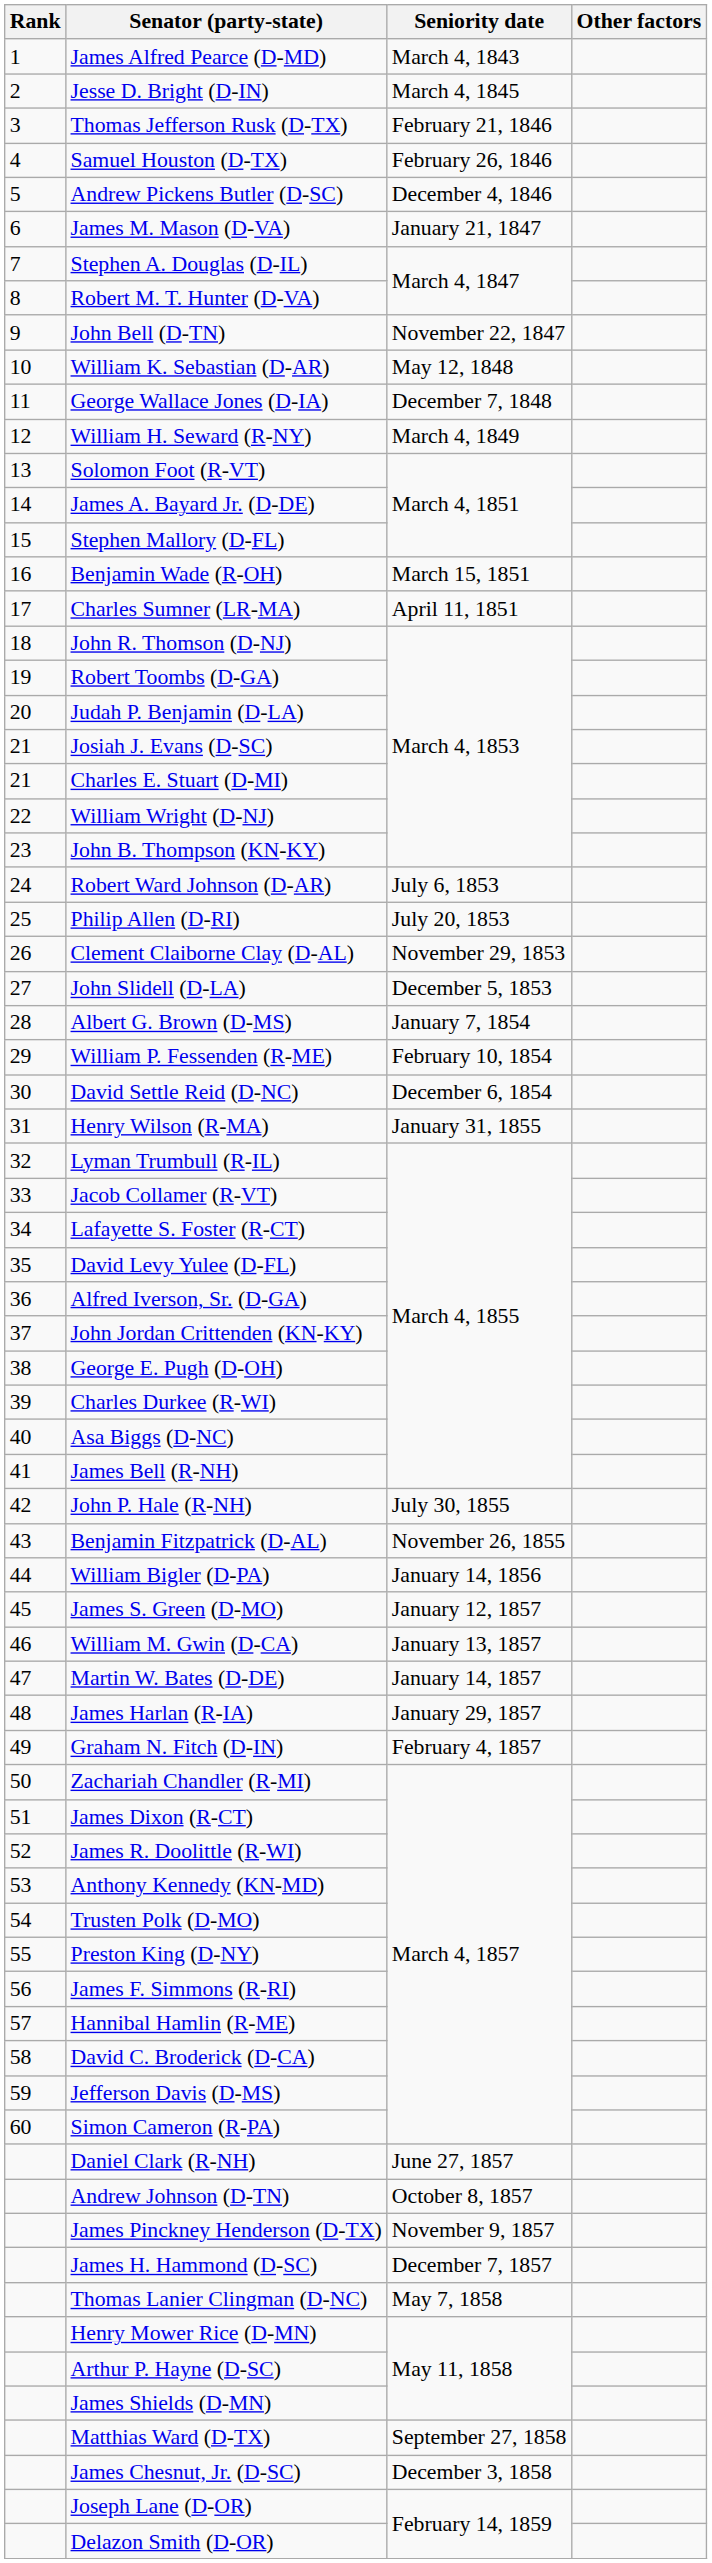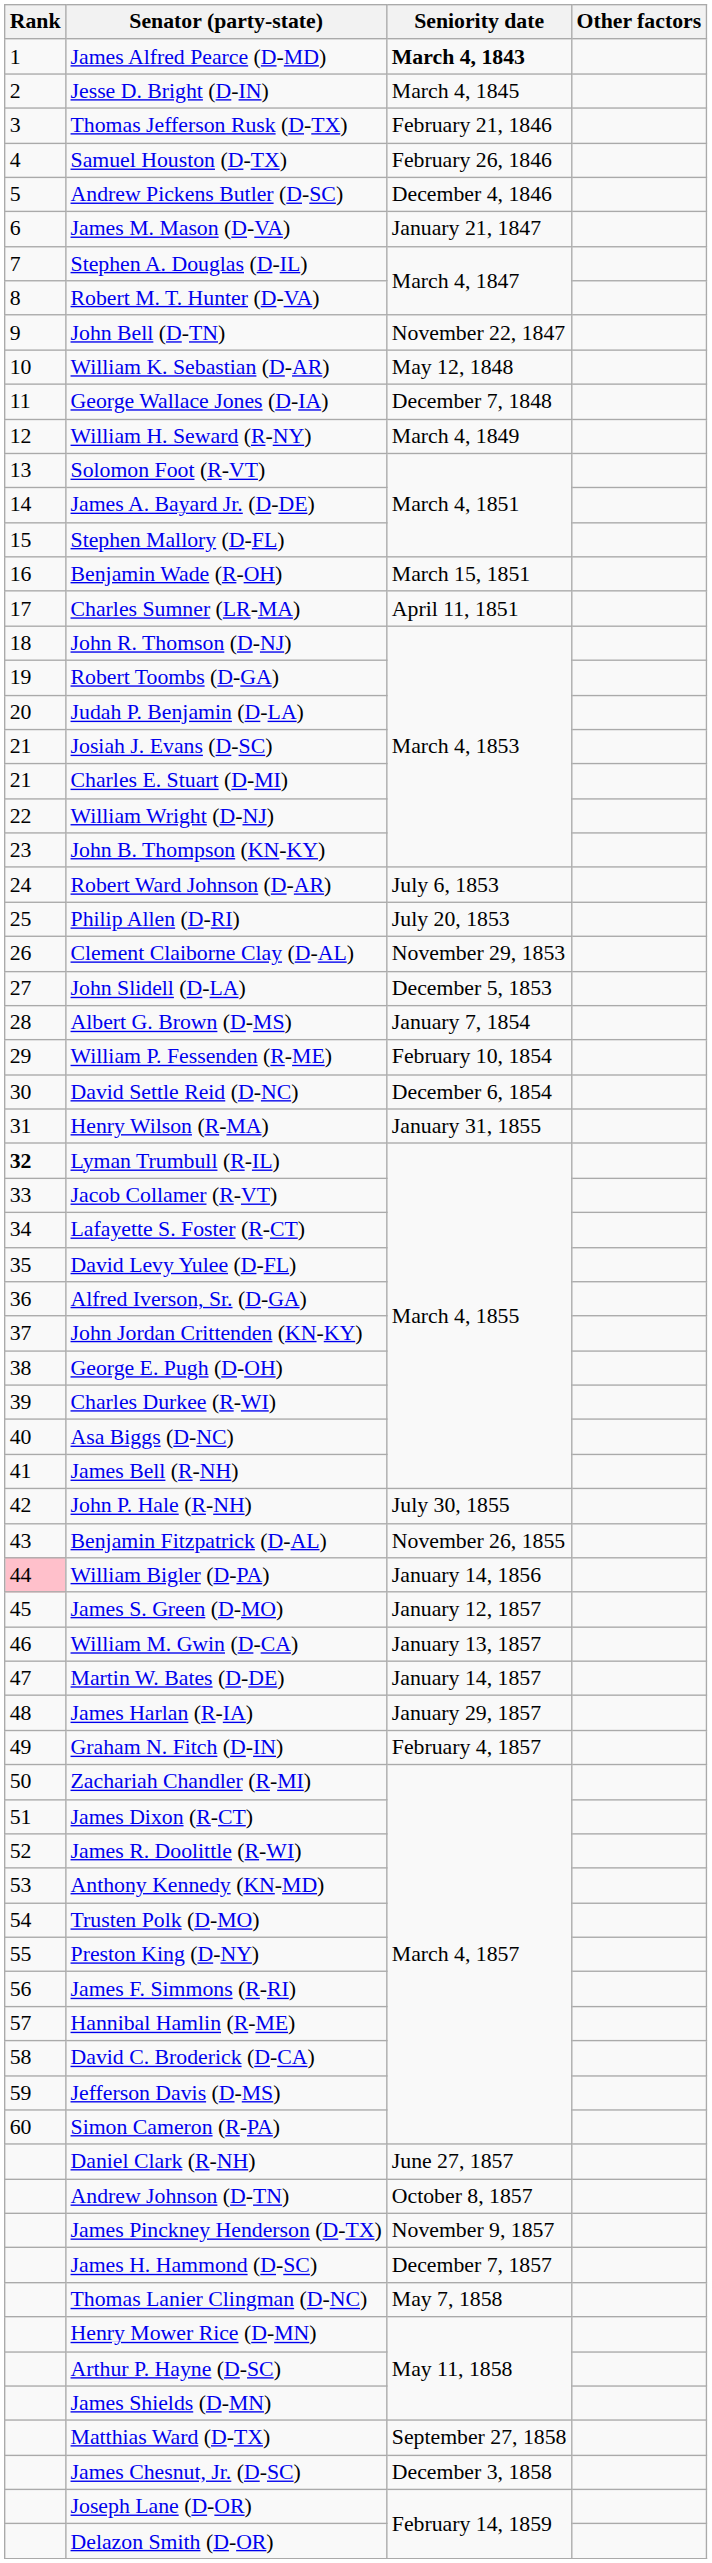(456, 56) normal -> (458, 56) bold
(21, 1160) normal -> (21, 1160) bold
(21, 1574) no background -> (21, 1574) pink background
